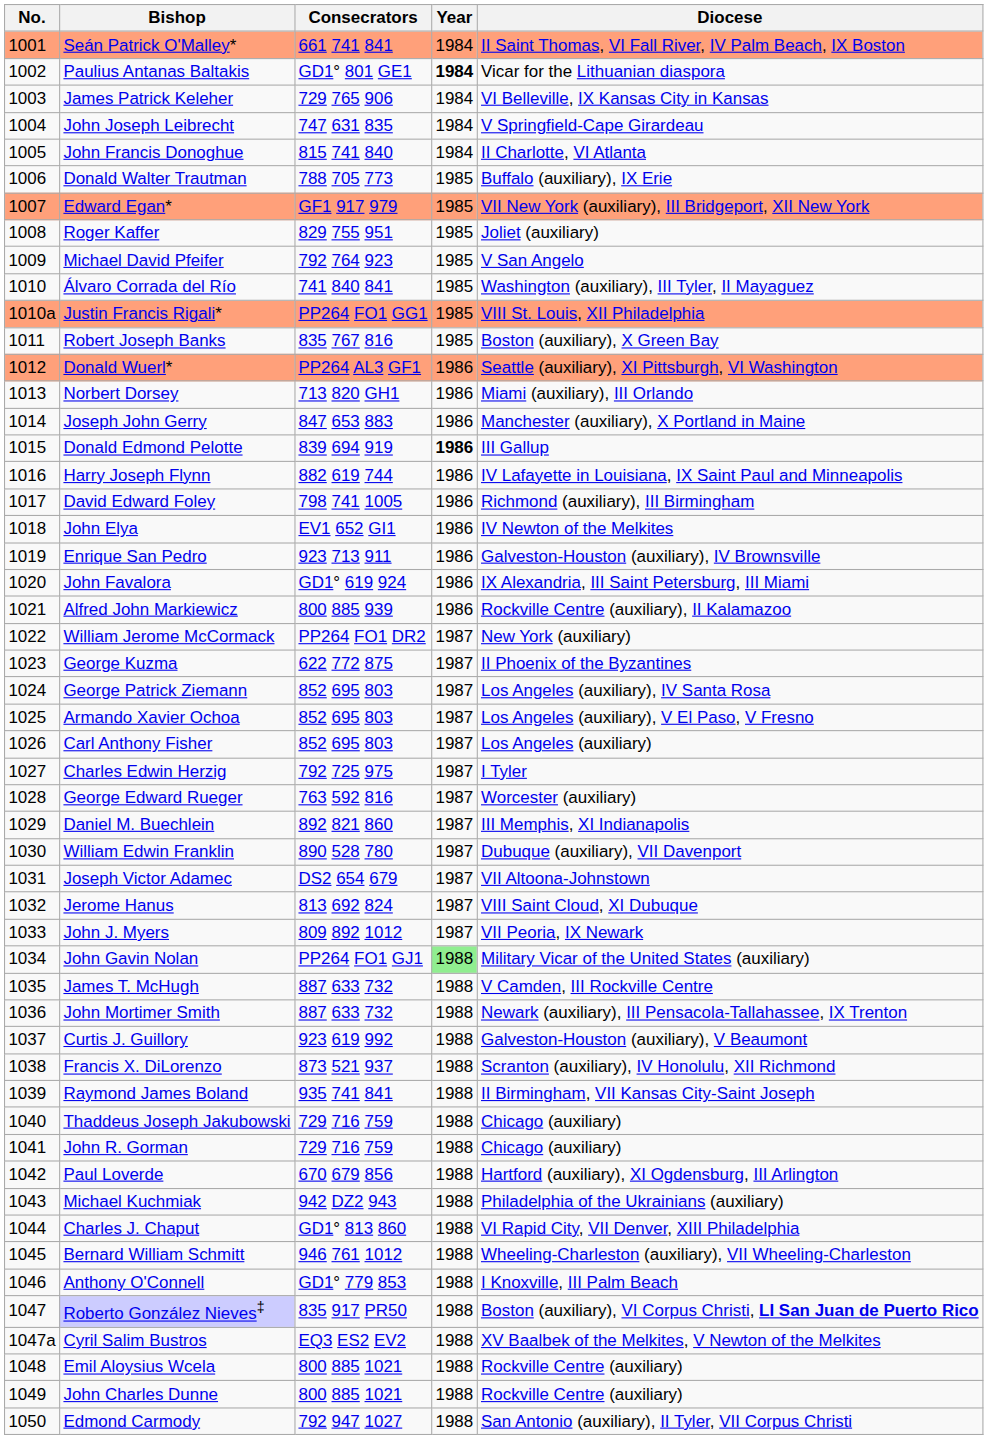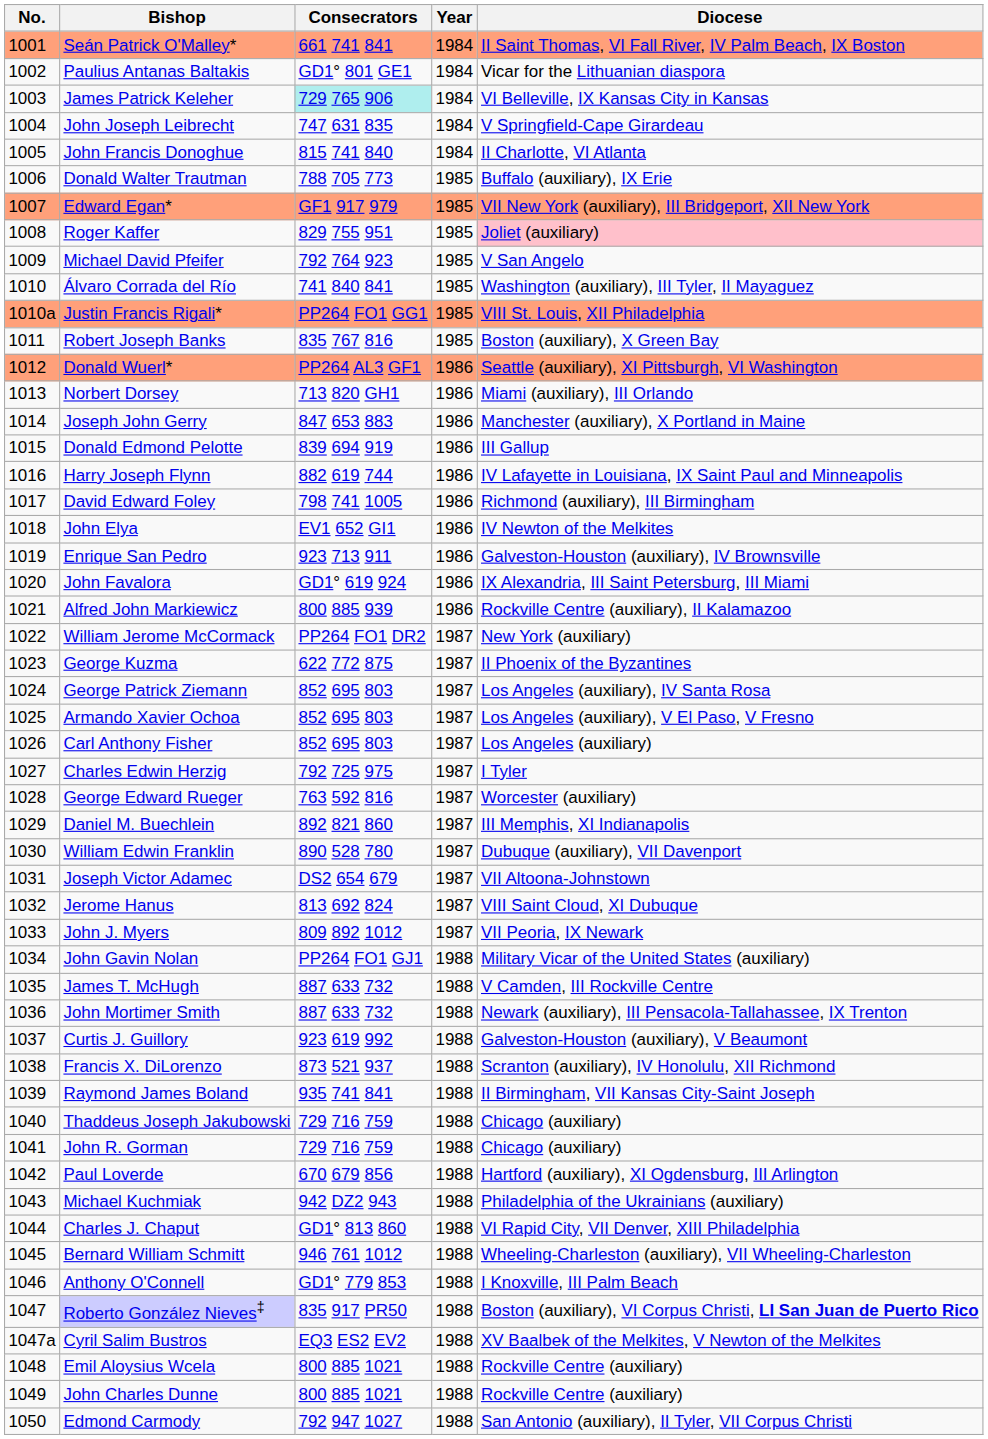(454, 71) bold -> (454, 71) normal
(346, 98) no background -> (346, 98) paleturquoise background
(540, 233) no background -> (540, 233) pink background
(454, 448) bold -> (454, 448) normal
(454, 959) lightgreen background -> (454, 959) no background
